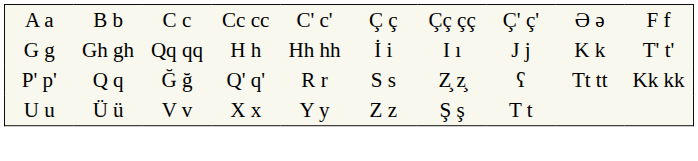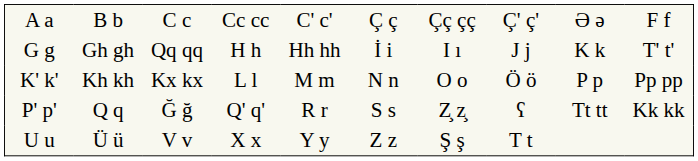+ row: (39, 80)
